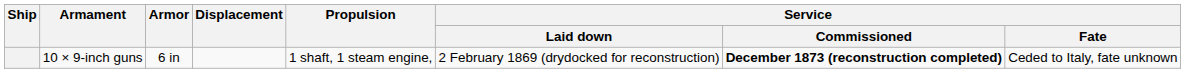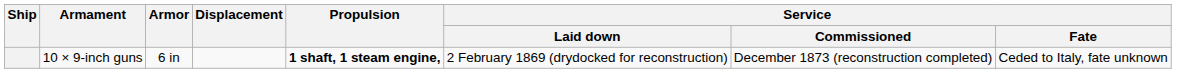(361, 57) normal -> (365, 57) bold
(864, 57) bold -> (863, 57) normal
